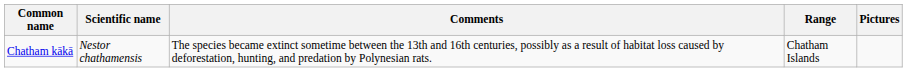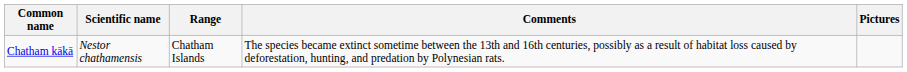columns swapped: (820, 20) <-> (477, 20)
